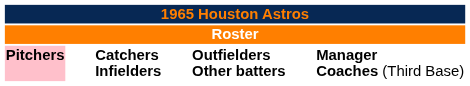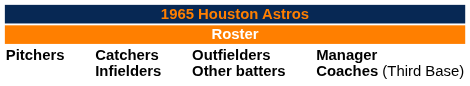(35, 55) pink background -> (35, 55) no background
